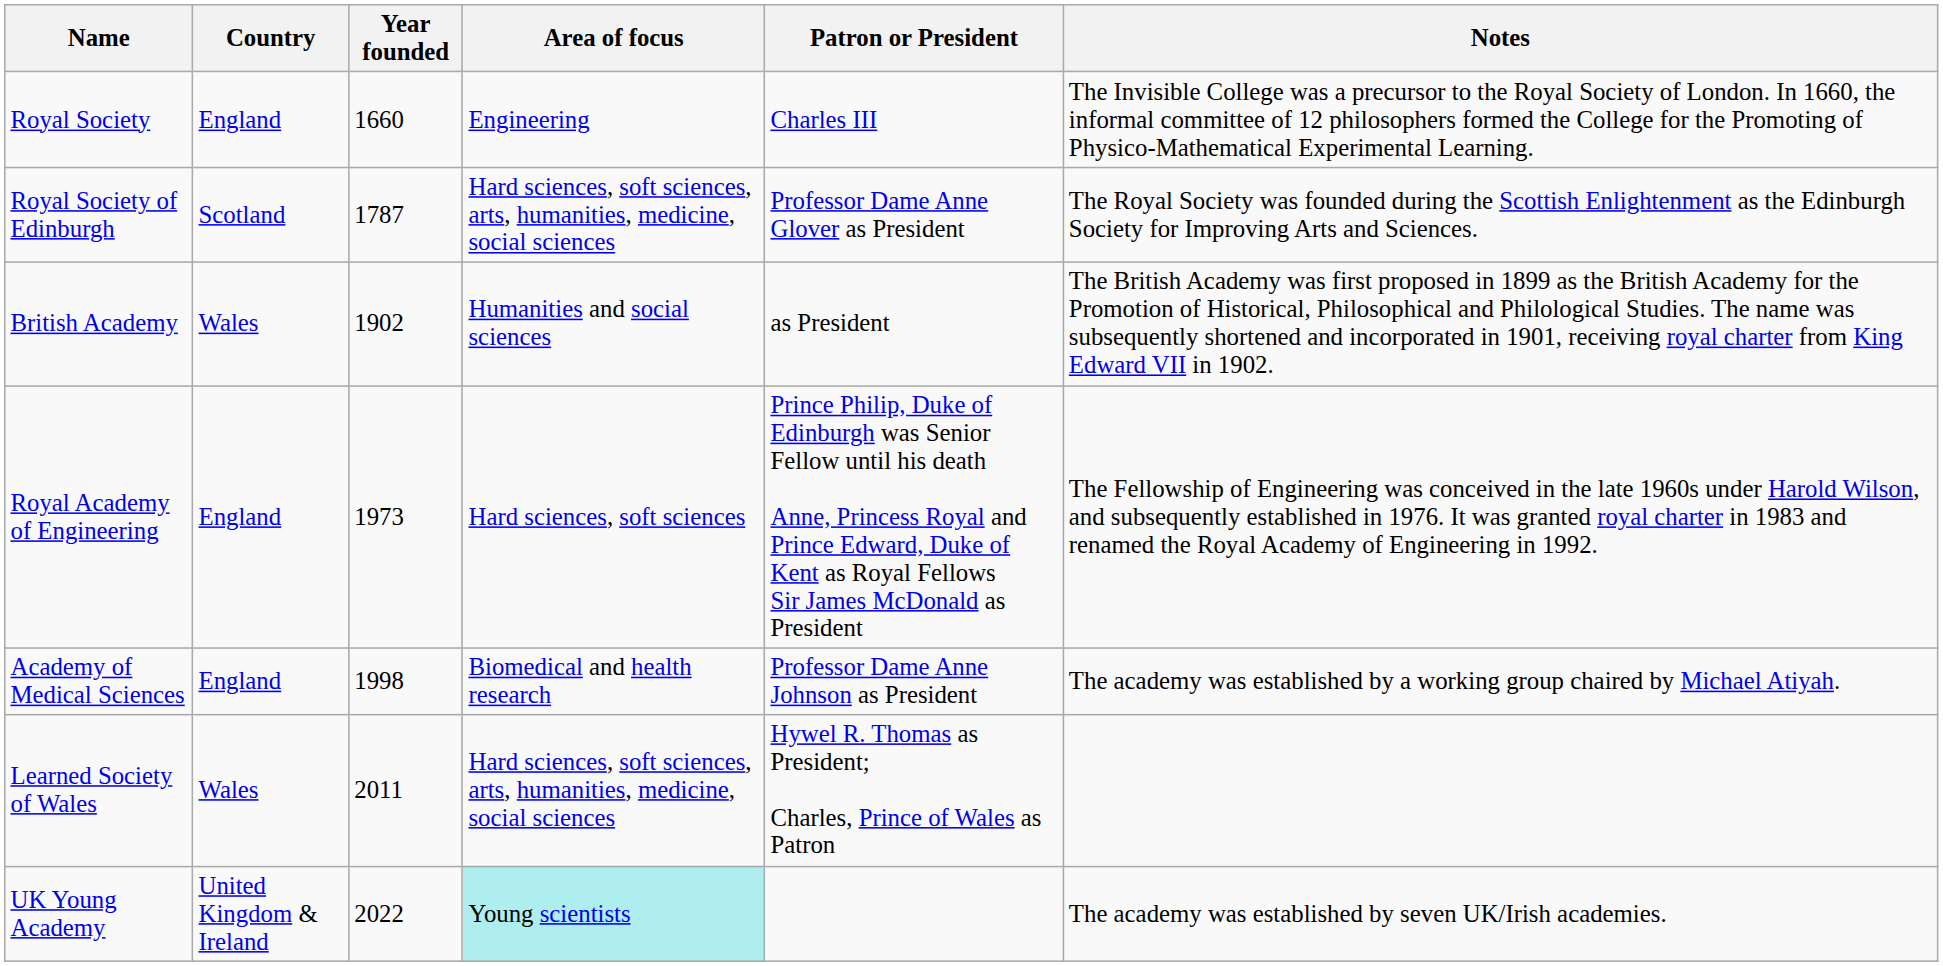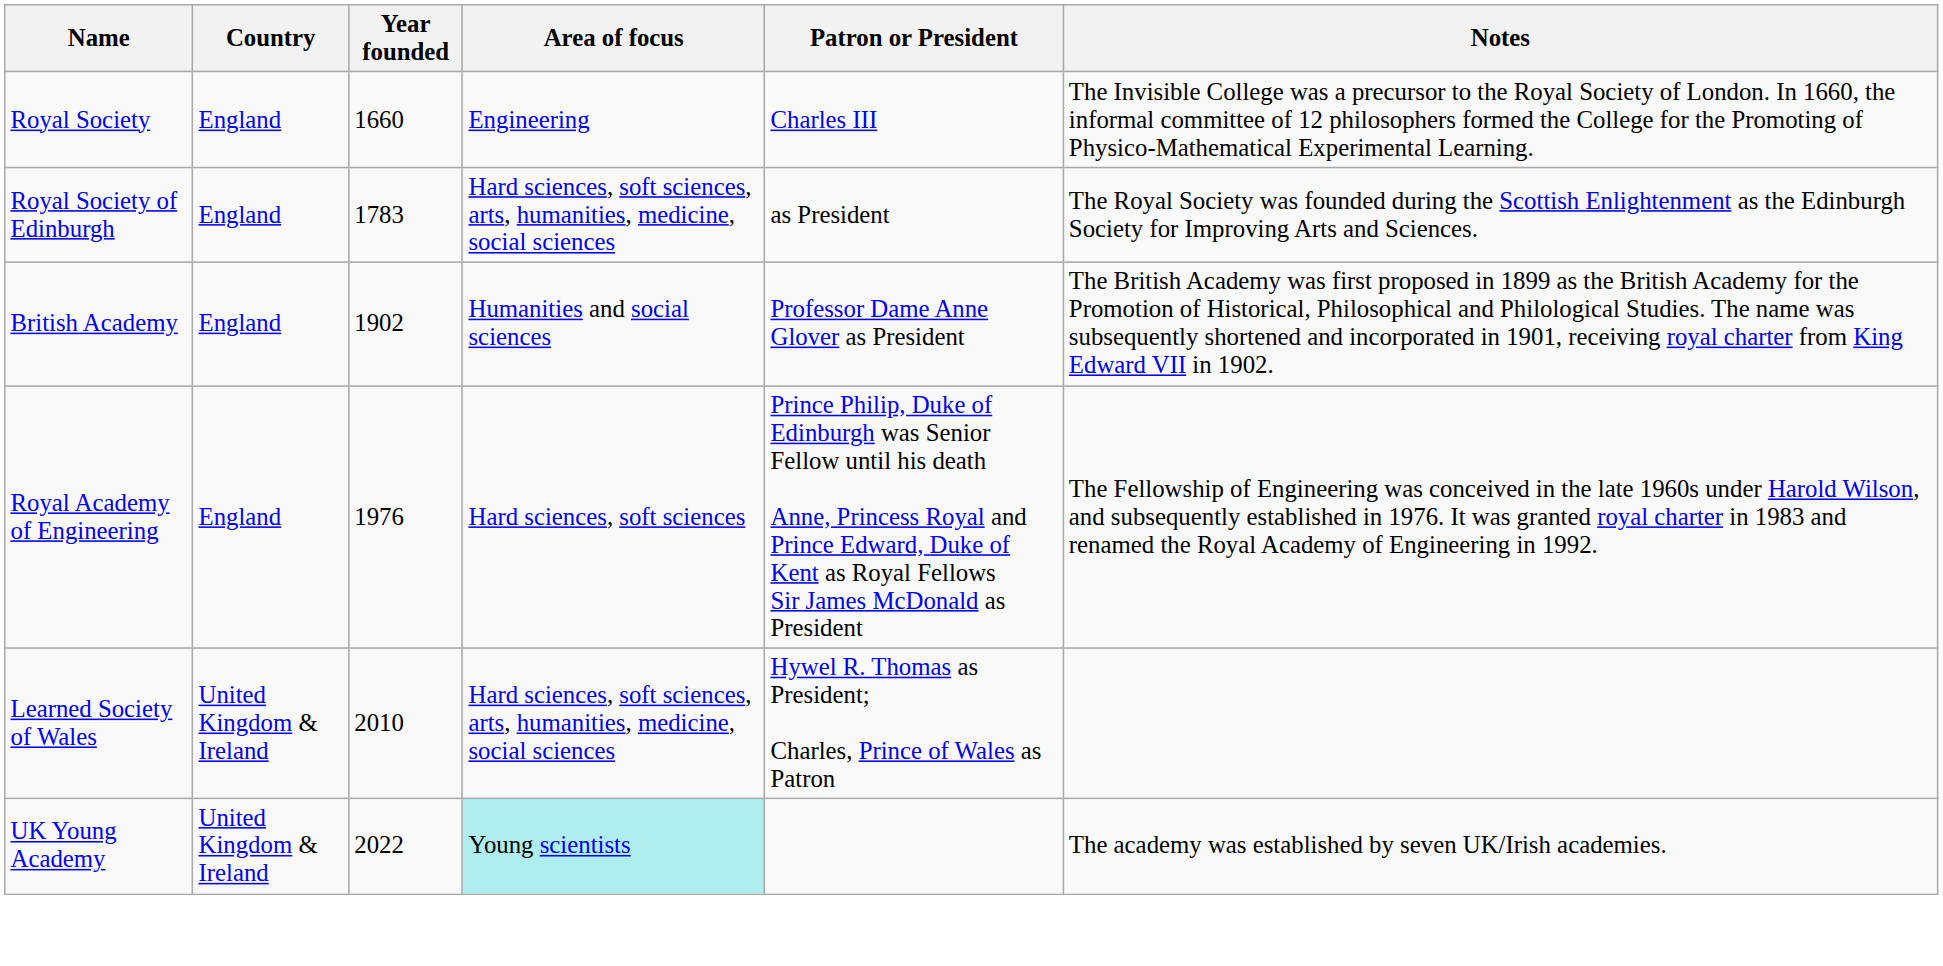(242, 214) Scotland -> (240, 214) England
(379, 214) 1787 -> (379, 214) 1783
(879, 214) Professor Dame Anne Glover as President -> (830, 214) as President
(229, 323) Wales -> (240, 323) England
(830, 323) as President -> (879, 323) Professor Dame Anne Glover as President
(379, 516) 1973 -> (379, 516) 1976
- row: (98, 681)
(229, 790) Wales -> (258, 723) United Kingdom & Ireland
(379, 790) 2011 -> (379, 723) 2010
